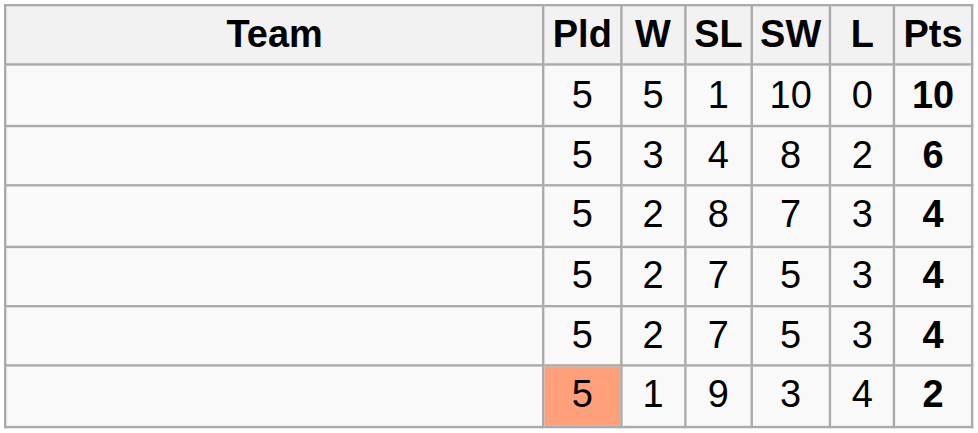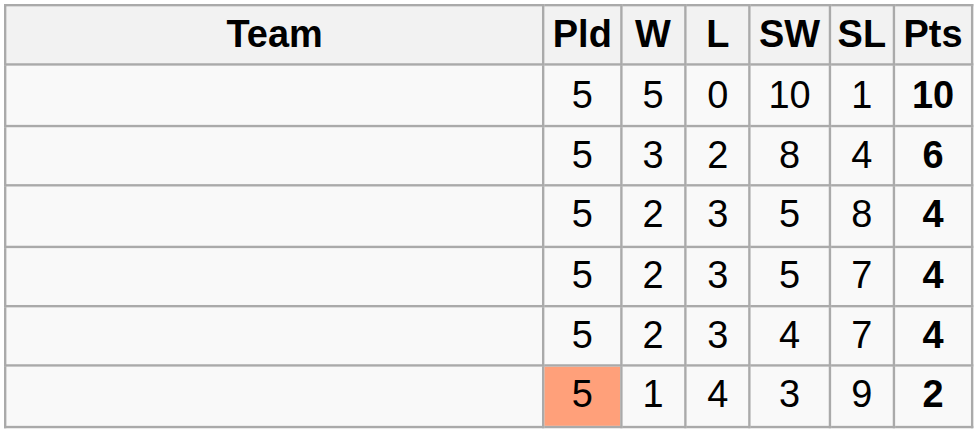columns swapped: (862, 34) <-> (718, 34)
(791, 214) 7 -> (790, 214) 5
(791, 335) 5 -> (790, 335) 4
